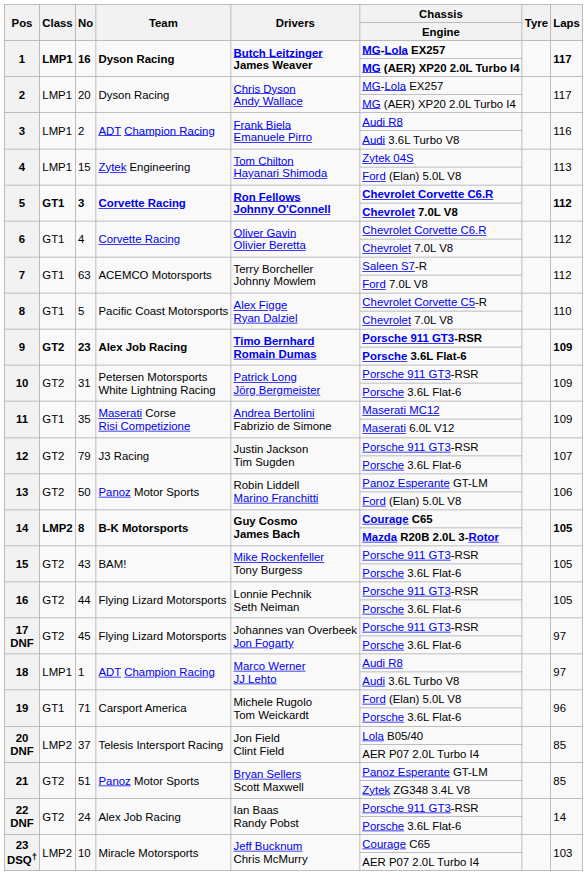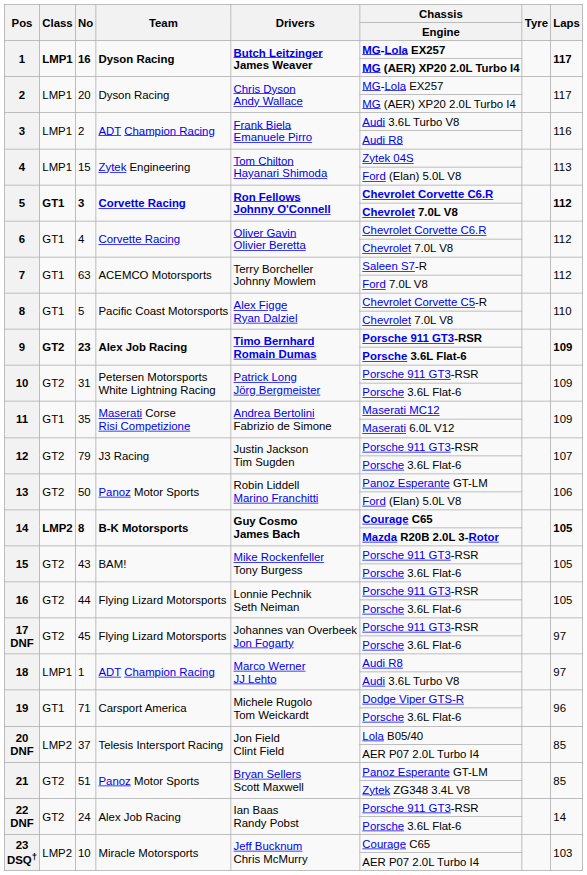(383, 122) Audi R8 -> (411, 122) Audi 3.6L Turbo V8
(411, 140) Audi 3.6L Turbo V8 -> (383, 140) Audi R8
(412, 699) Ford (Elan) 5.0L V8 -> (413, 699) Dodge Viper GTS-R
